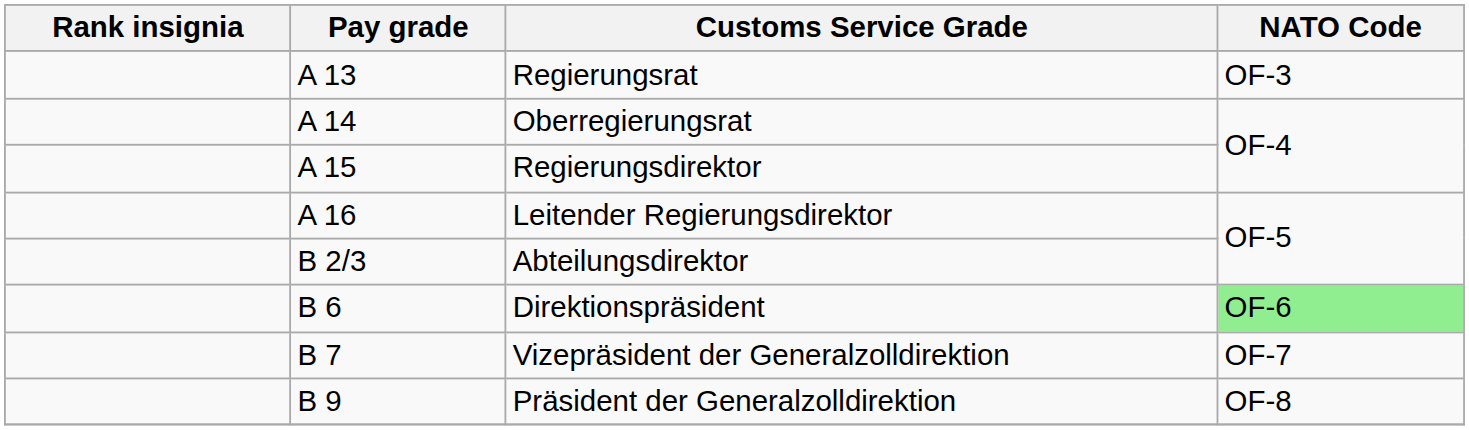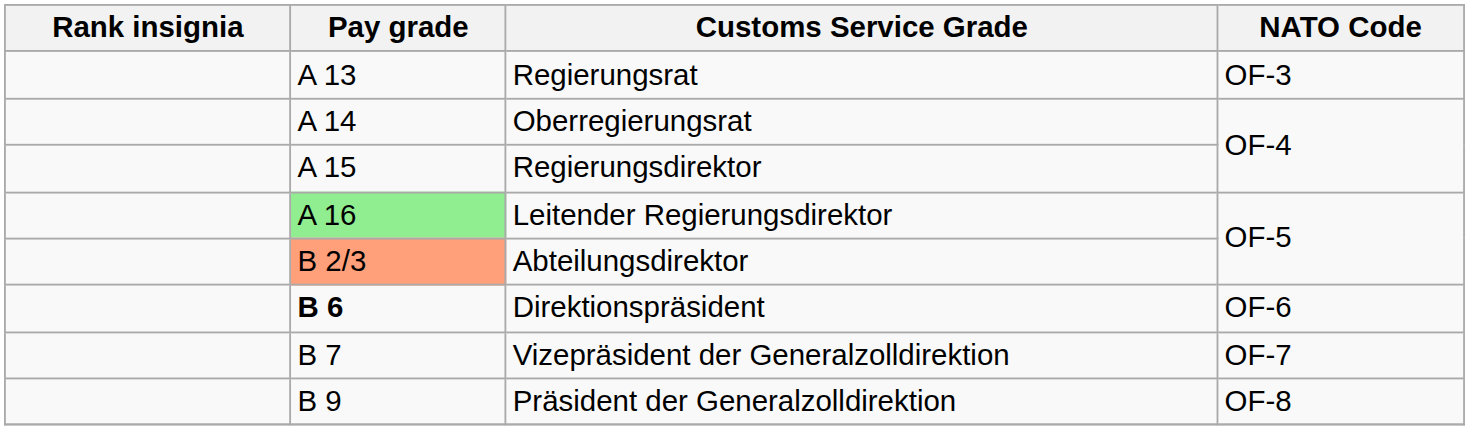(327, 214) no background -> (327, 214) lightgreen background
(332, 261) no background -> (332, 261) lightsalmon background
(320, 307) normal -> (320, 307) bold
(1258, 307) lightgreen background -> (1258, 307) no background
